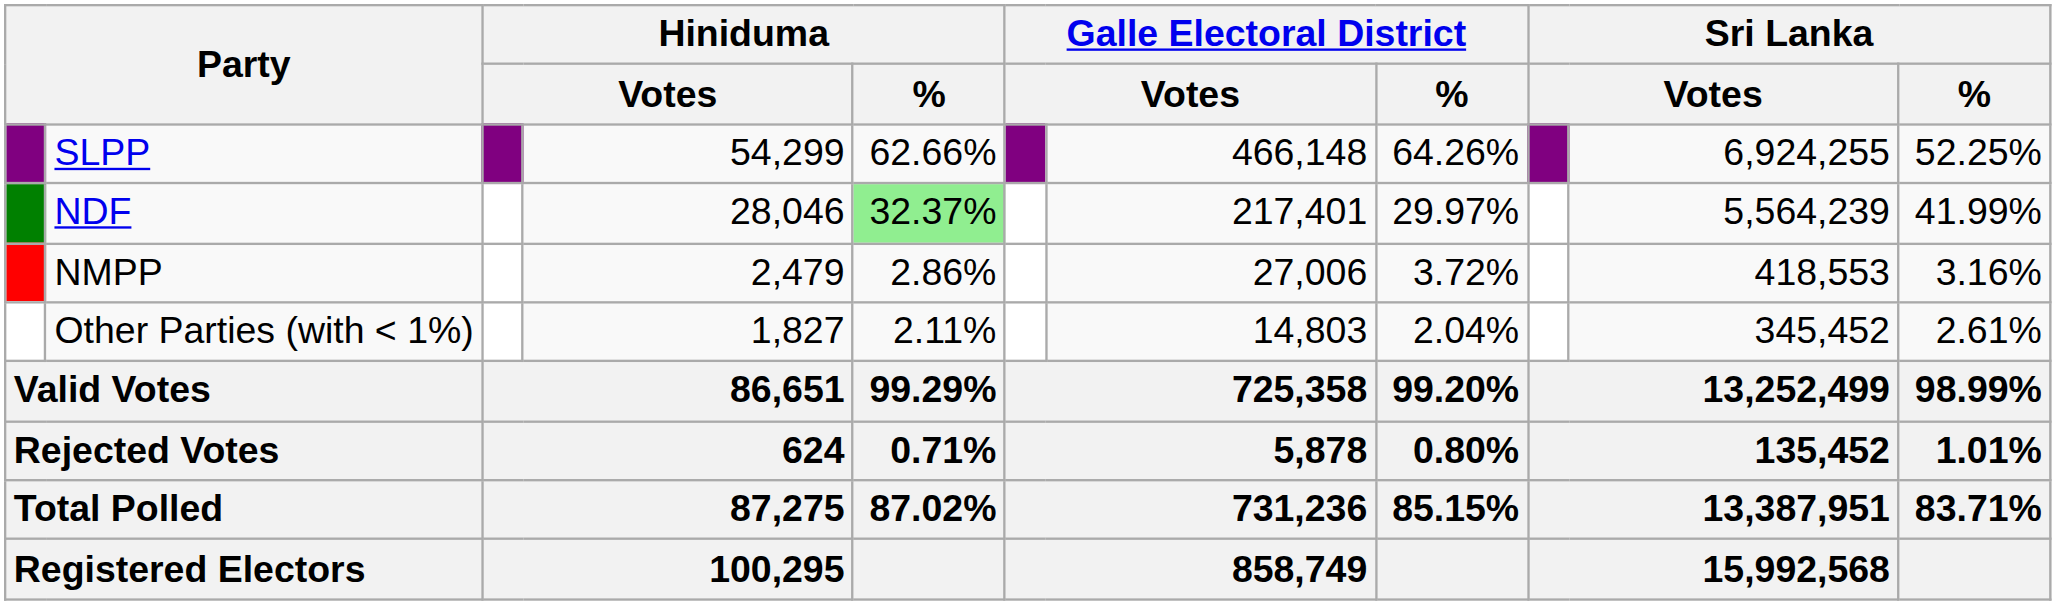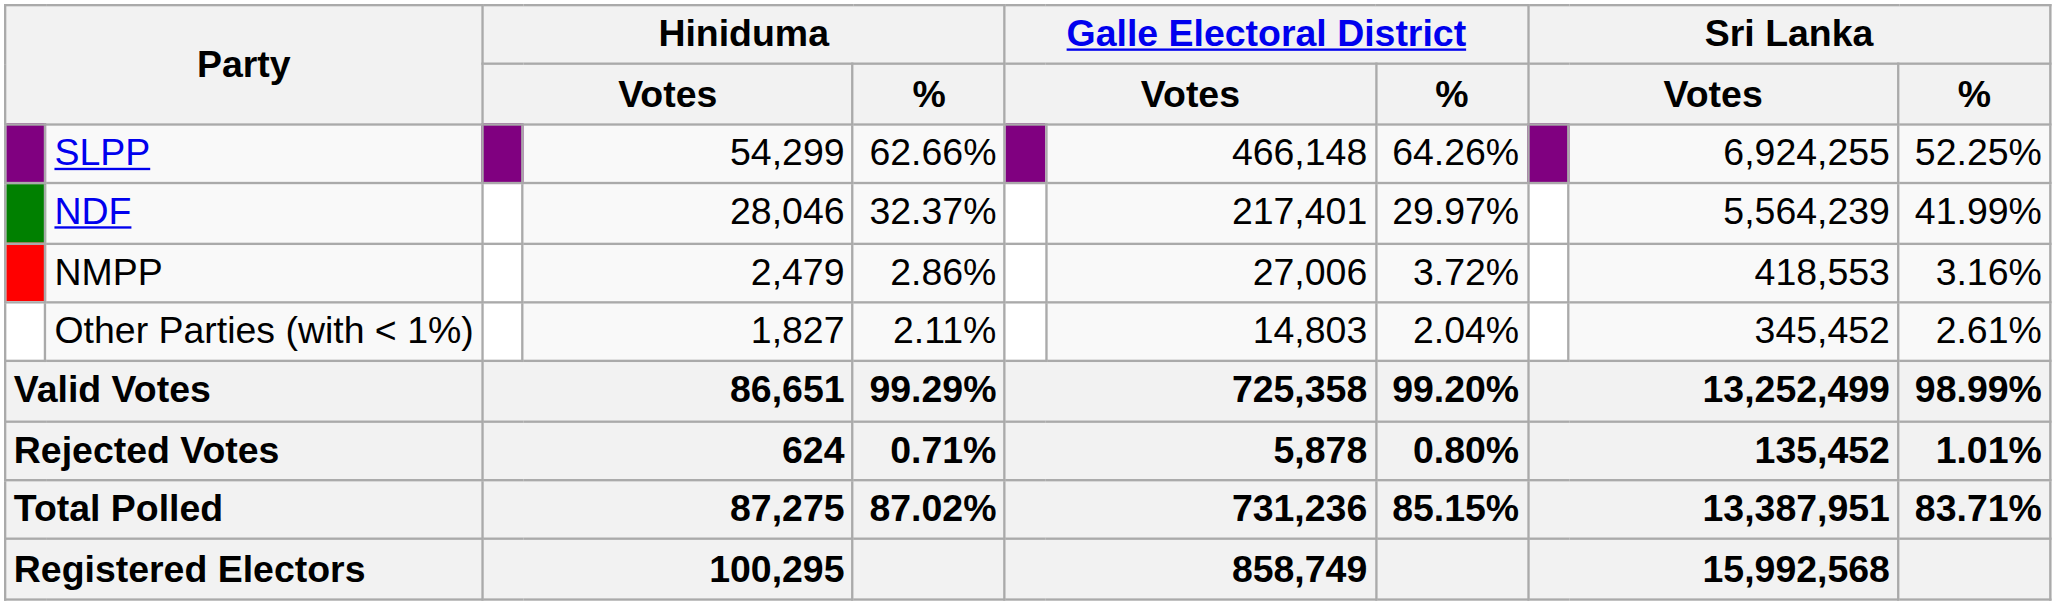(933, 212) lightgreen background -> (933, 212) no background
